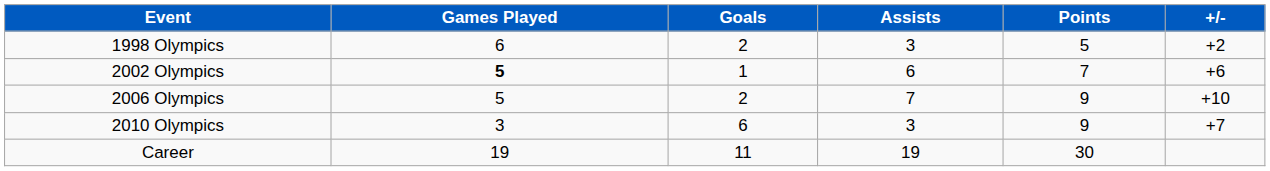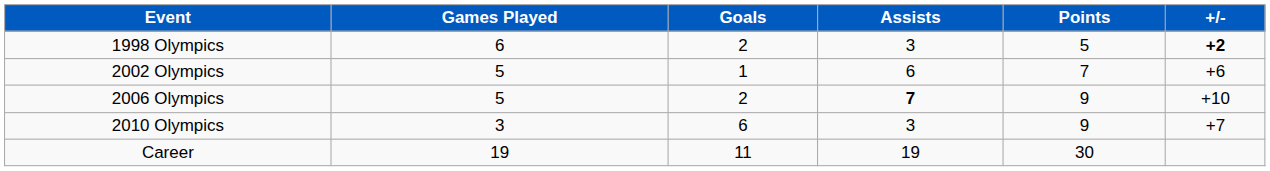(1215, 44) normal -> (1215, 44) bold
(500, 71) bold -> (500, 71) normal
(911, 98) normal -> (911, 98) bold
